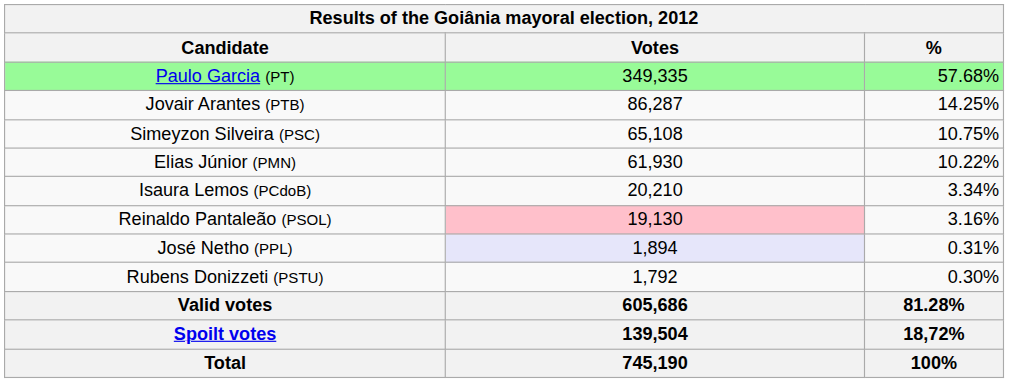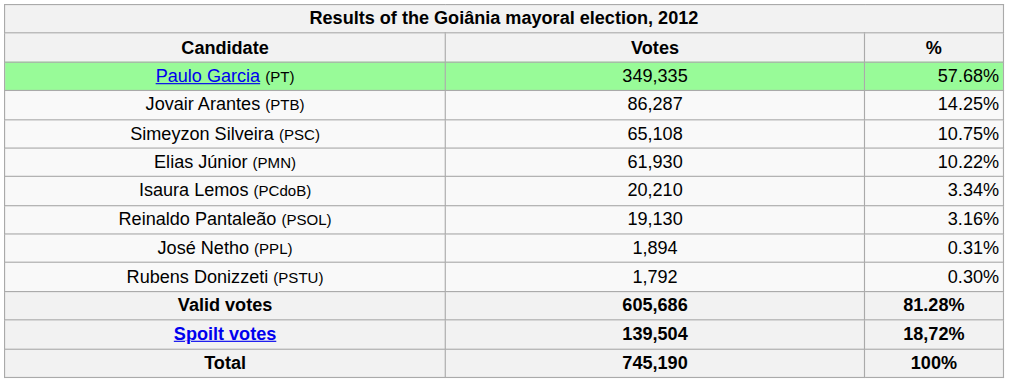(655, 219) pink background -> (655, 219) no background
(655, 248) lavender background -> (655, 248) no background
